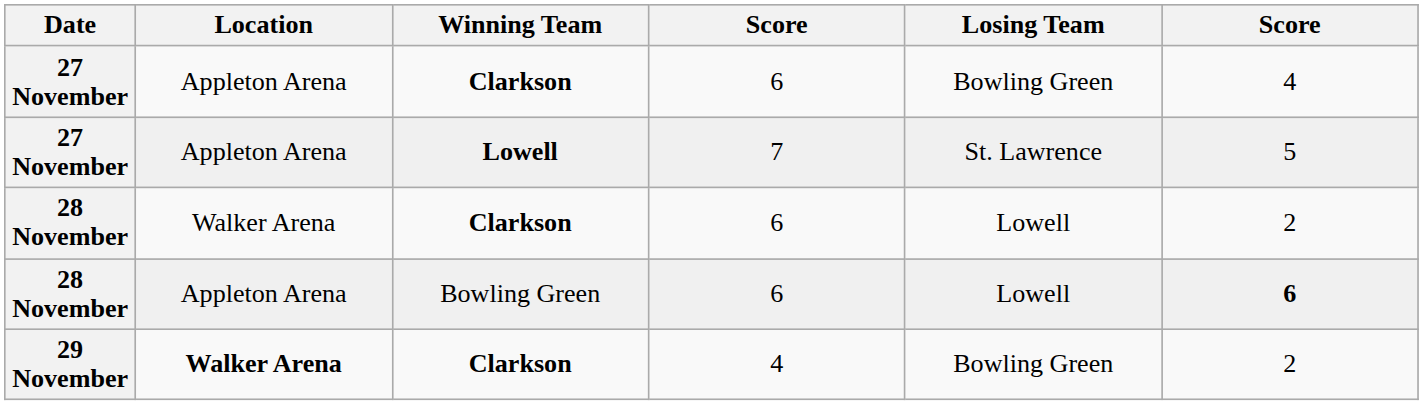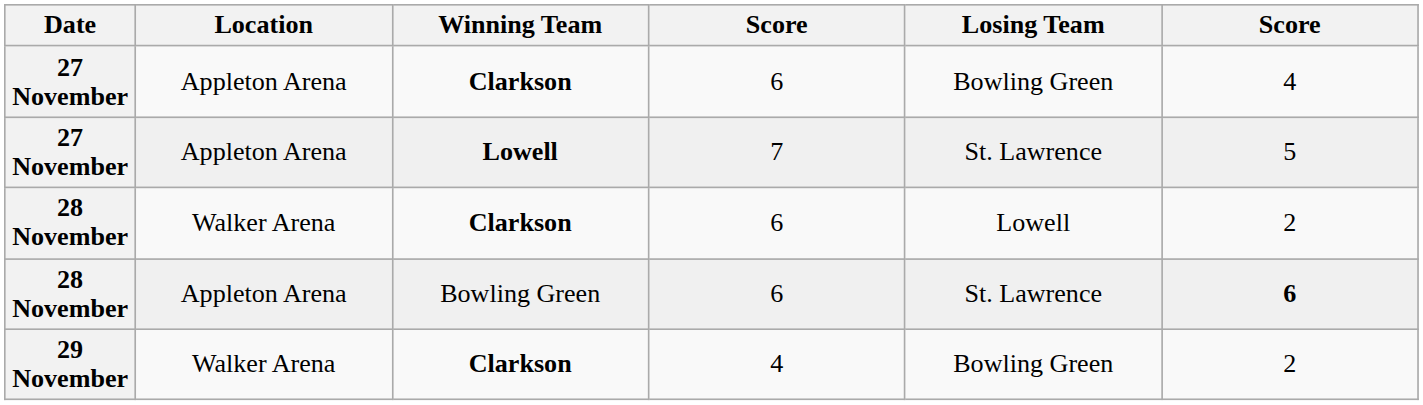(1033, 293) Lowell -> (1033, 293) St. Lawrence
(264, 364) bold -> (264, 364) normal
